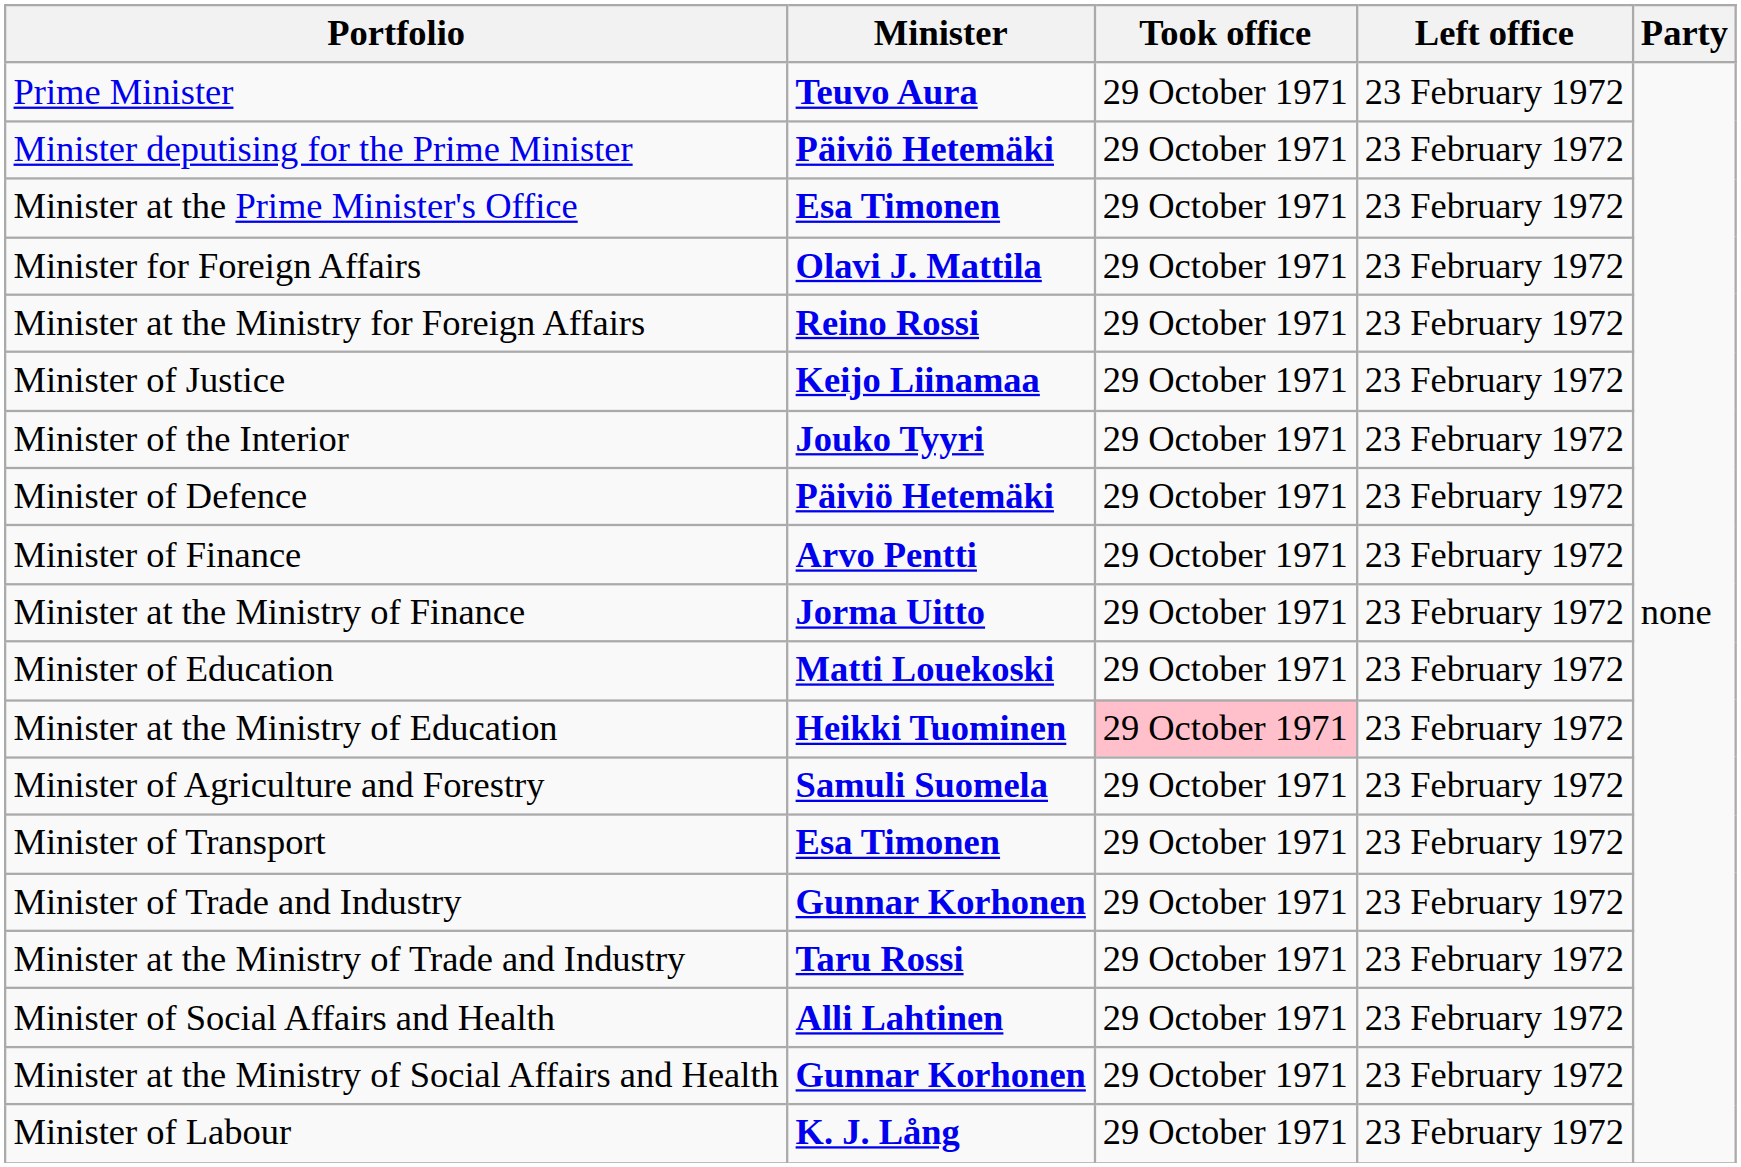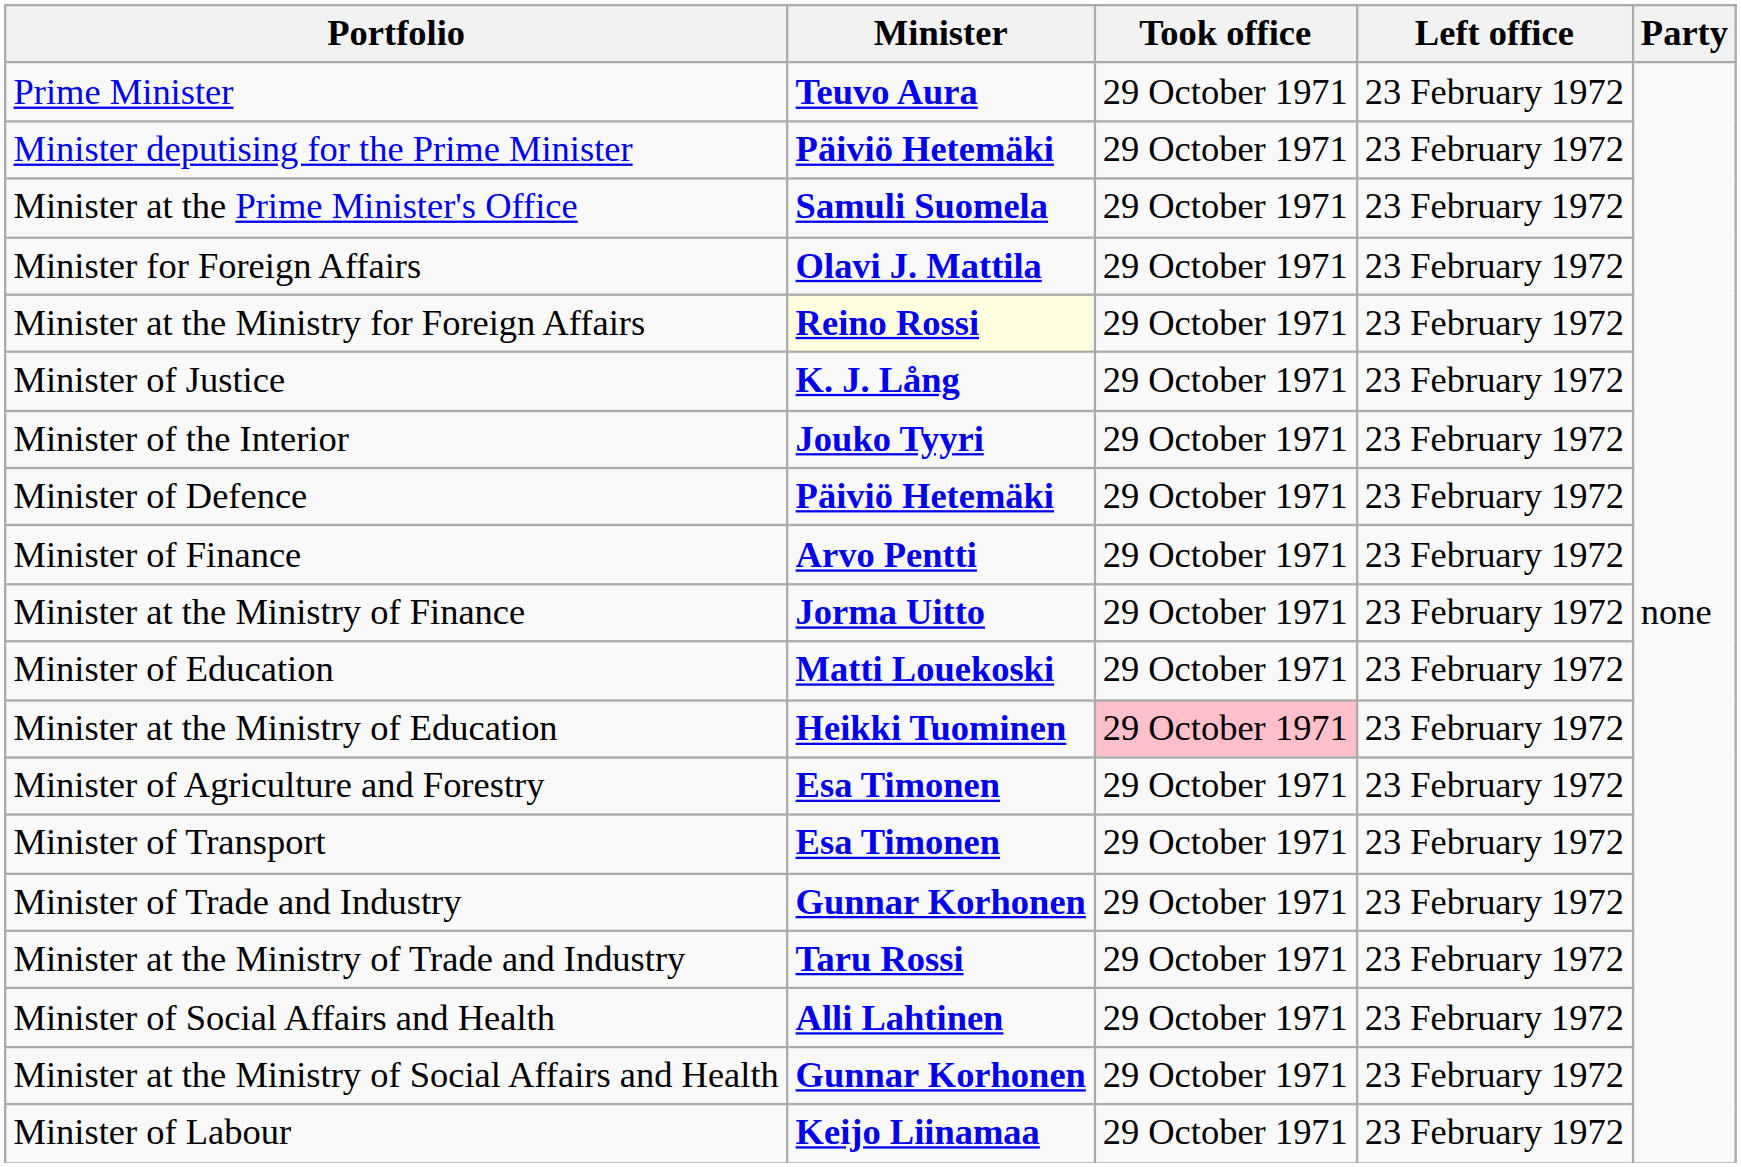(898, 206) Esa Timonen -> (922, 206) Samuli Suomela
(887, 322) no background -> (887, 322) lightyellow background
(918, 380) Keijo Liinamaa -> (878, 380) K. J. Lång
(922, 785) Samuli Suomela -> (898, 785) Esa Timonen
(878, 1132) K. J. Lång -> (918, 1132) Keijo Liinamaa
